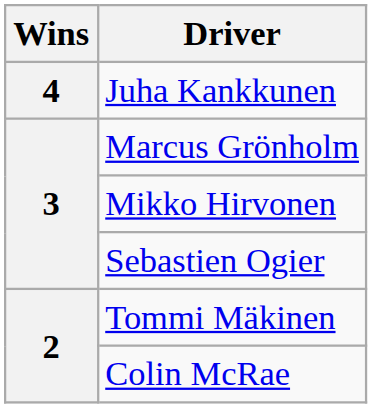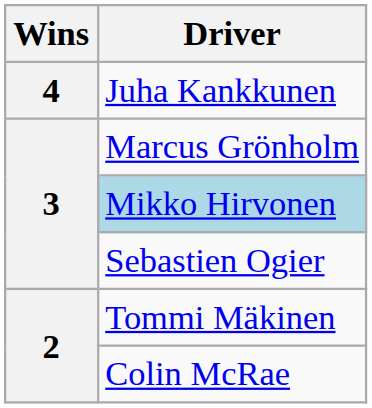(221, 203) no background -> (221, 203) lightblue background
